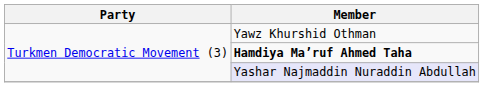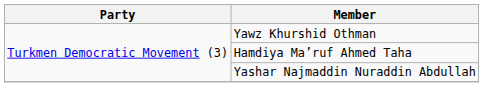(323, 53) bold -> (323, 53) normal
(355, 72) lavender background -> (355, 72) no background
